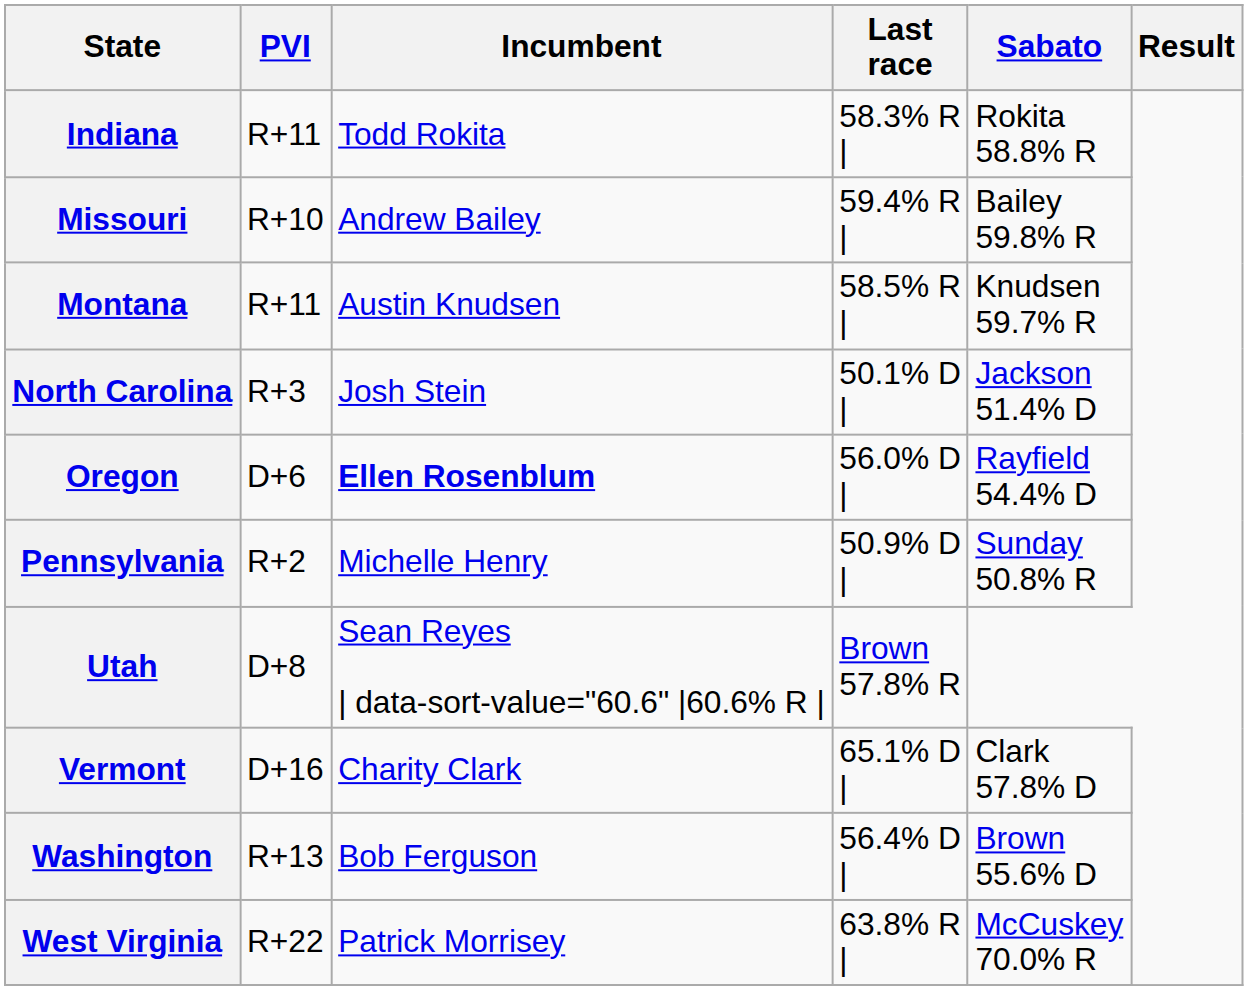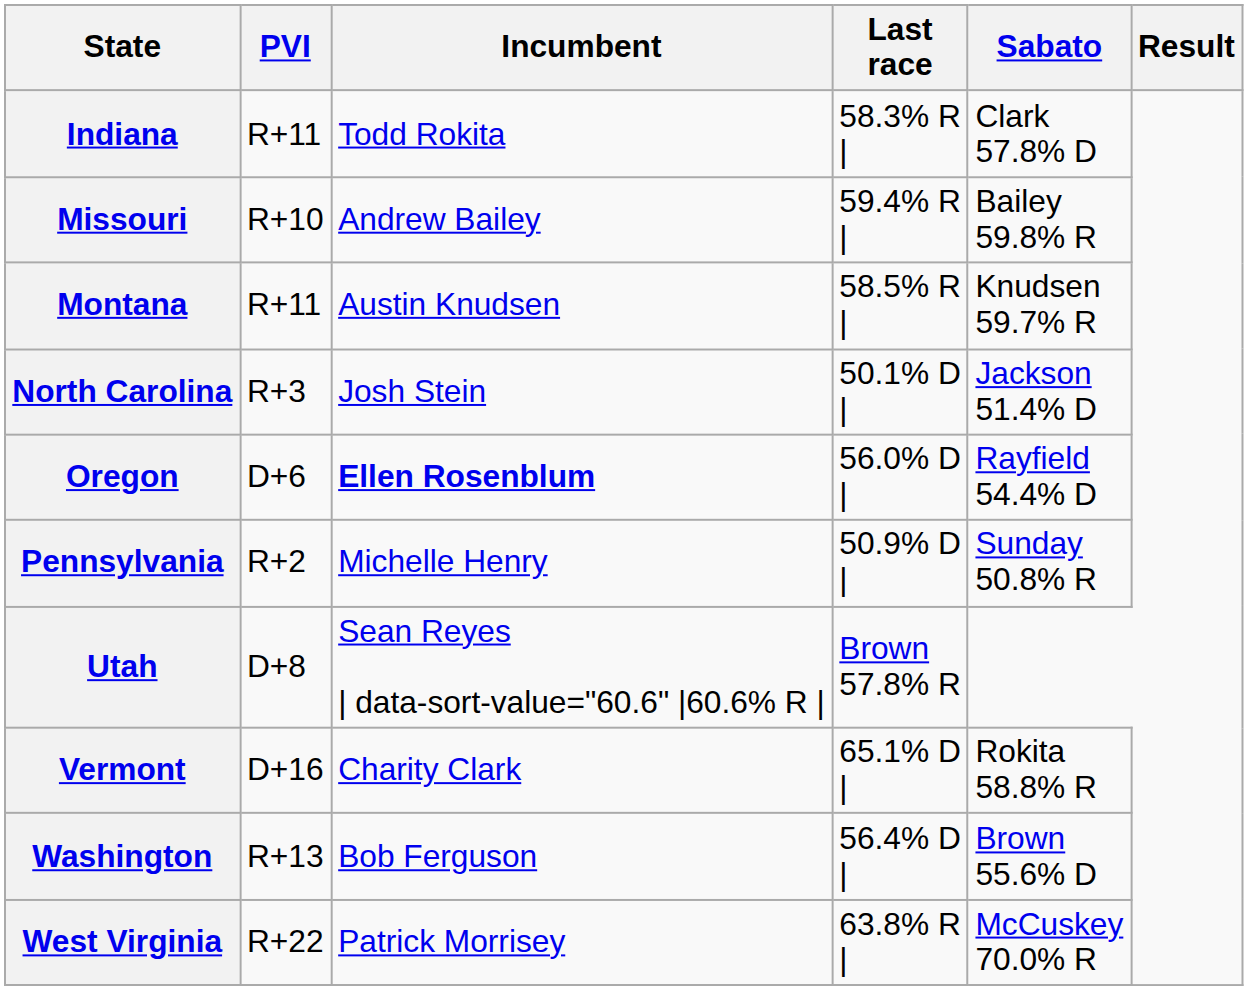(1036, 133) Rokita 58.8% R -> (1036, 133) Clark 57.8% D
(1036, 770) Clark 57.8% D -> (1036, 770) Rokita 58.8% R
